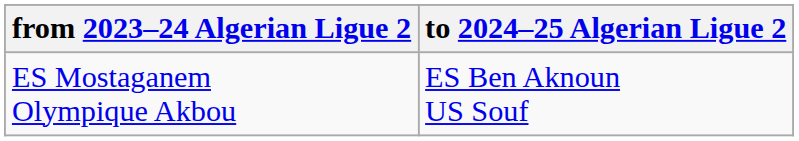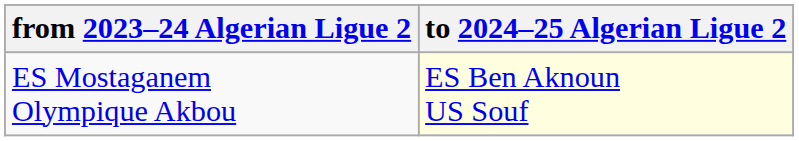(523, 93) no background -> (523, 93) lightyellow background
